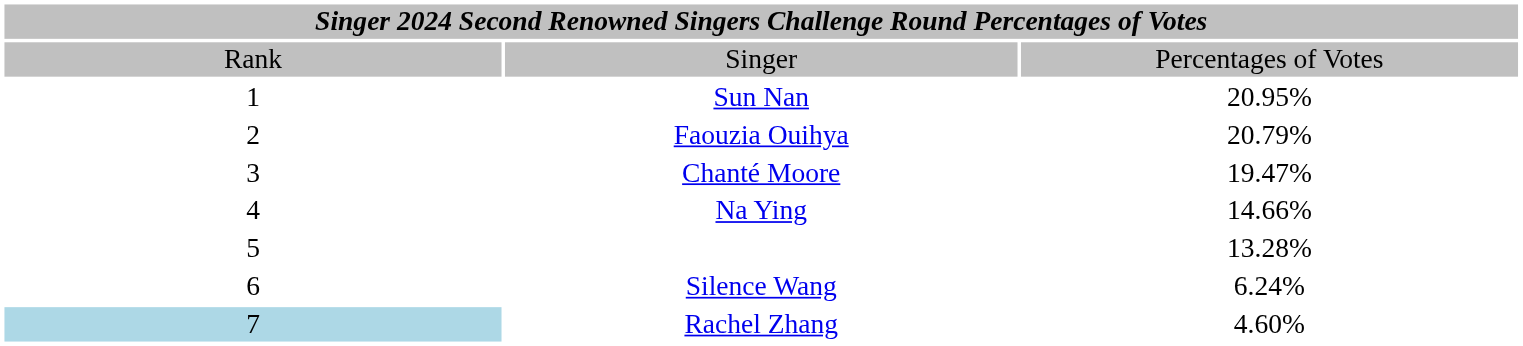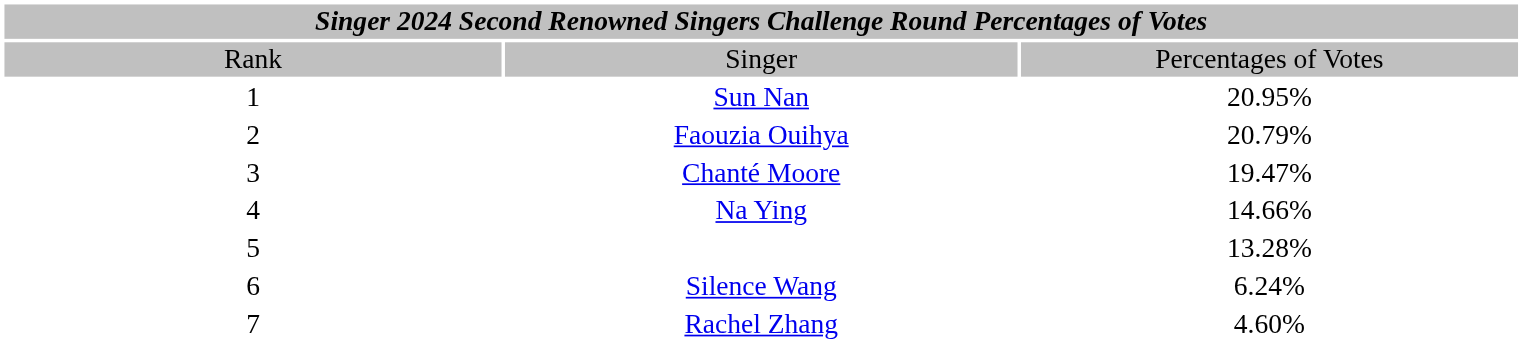(253, 324) lightblue background -> (253, 324) no background
